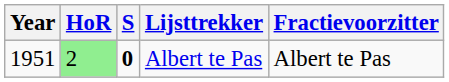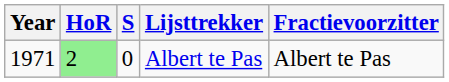(33, 58) 1951 -> (33, 58) 1971
(127, 58) bold -> (127, 58) normal
